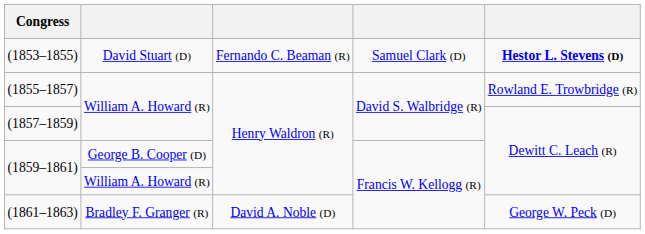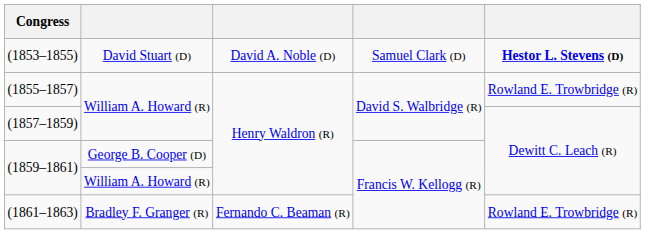(283, 55) Fernando C. Beaman (R) -> (283, 55) David A. Noble (D)
(283, 211) David A. Noble (D) -> (283, 211) Fernando C. Beaman (R)
(563, 211) George W. Peck (D) -> (563, 211) Rowland E. Trowbridge (R)
